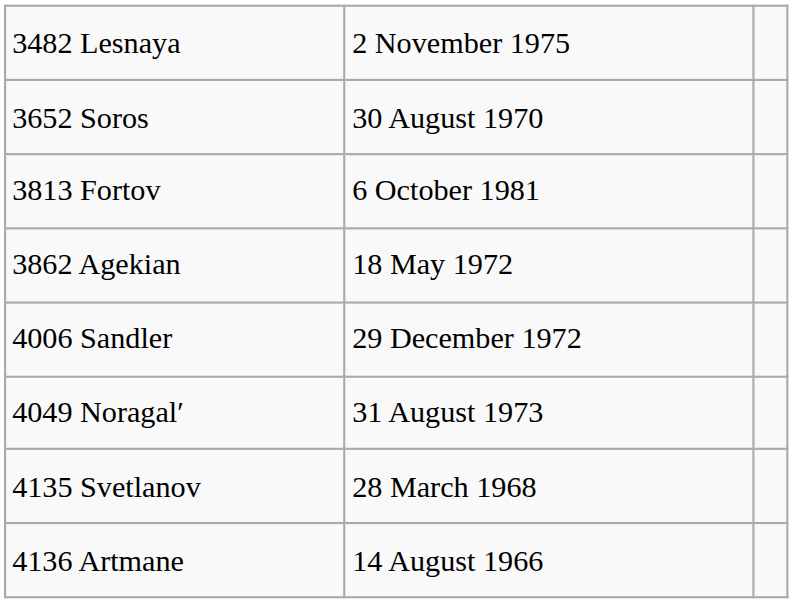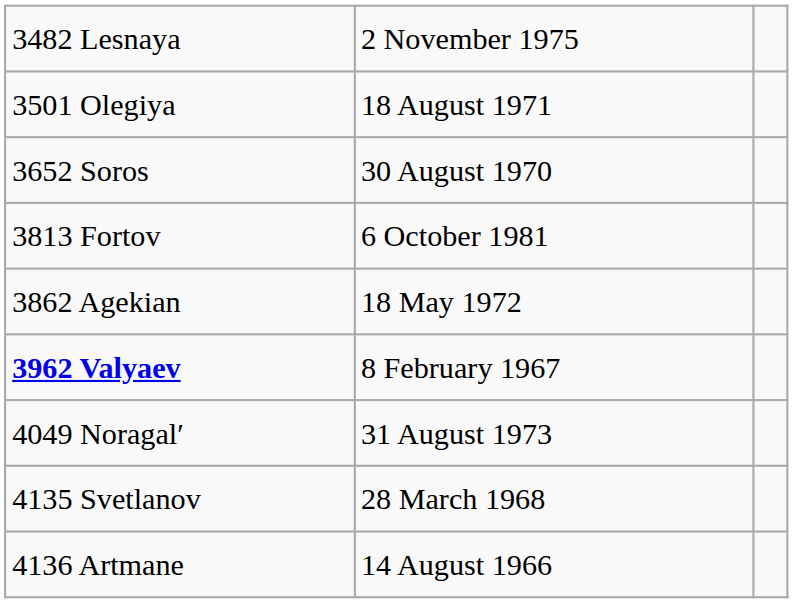+ row: (94, 104)
+ row: (96, 367)
- row: (92, 338)
